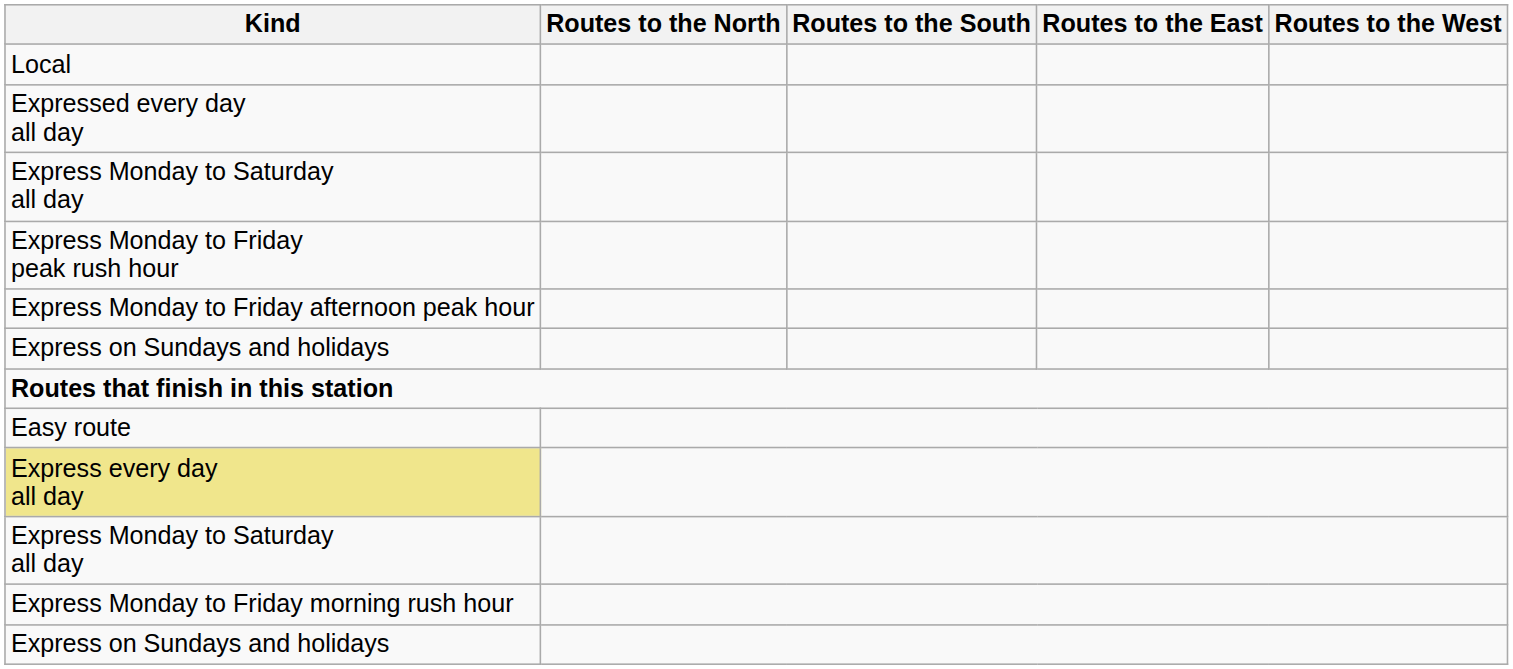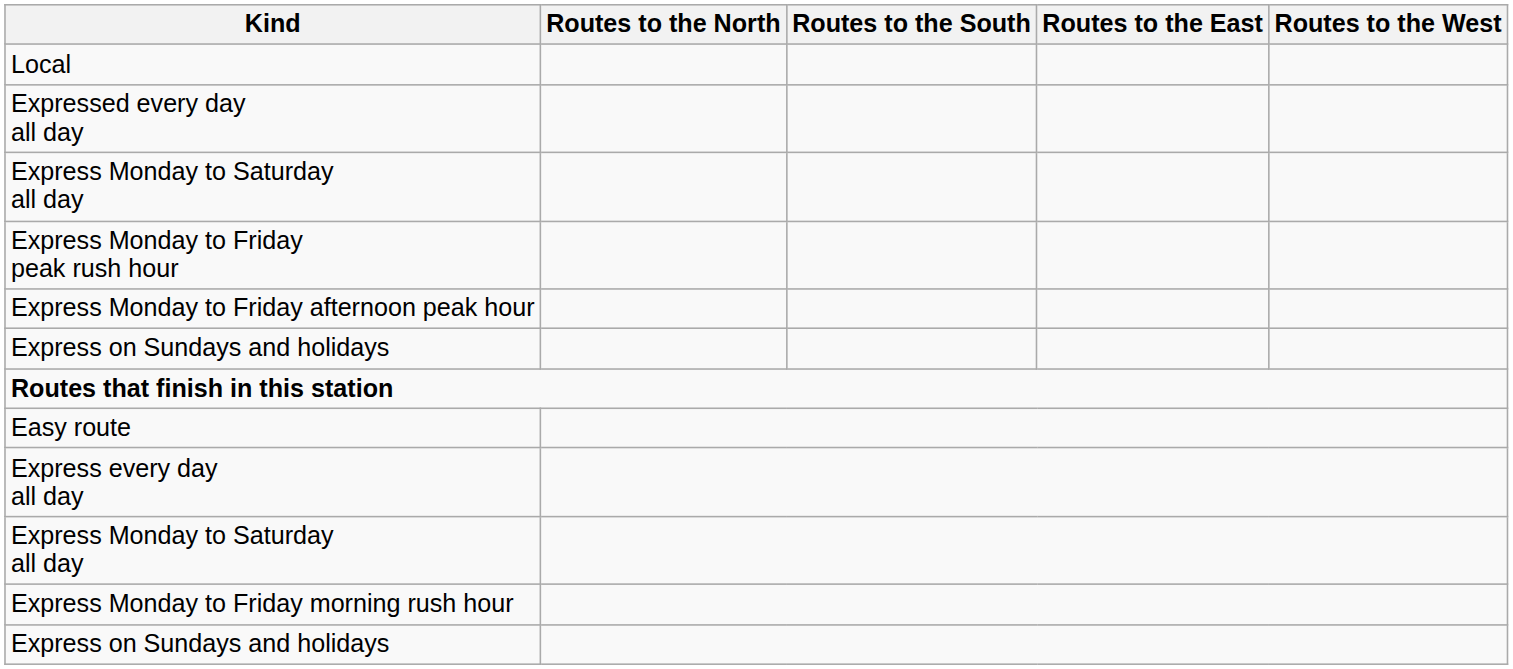(114, 481) khaki background -> (114, 481) no background
